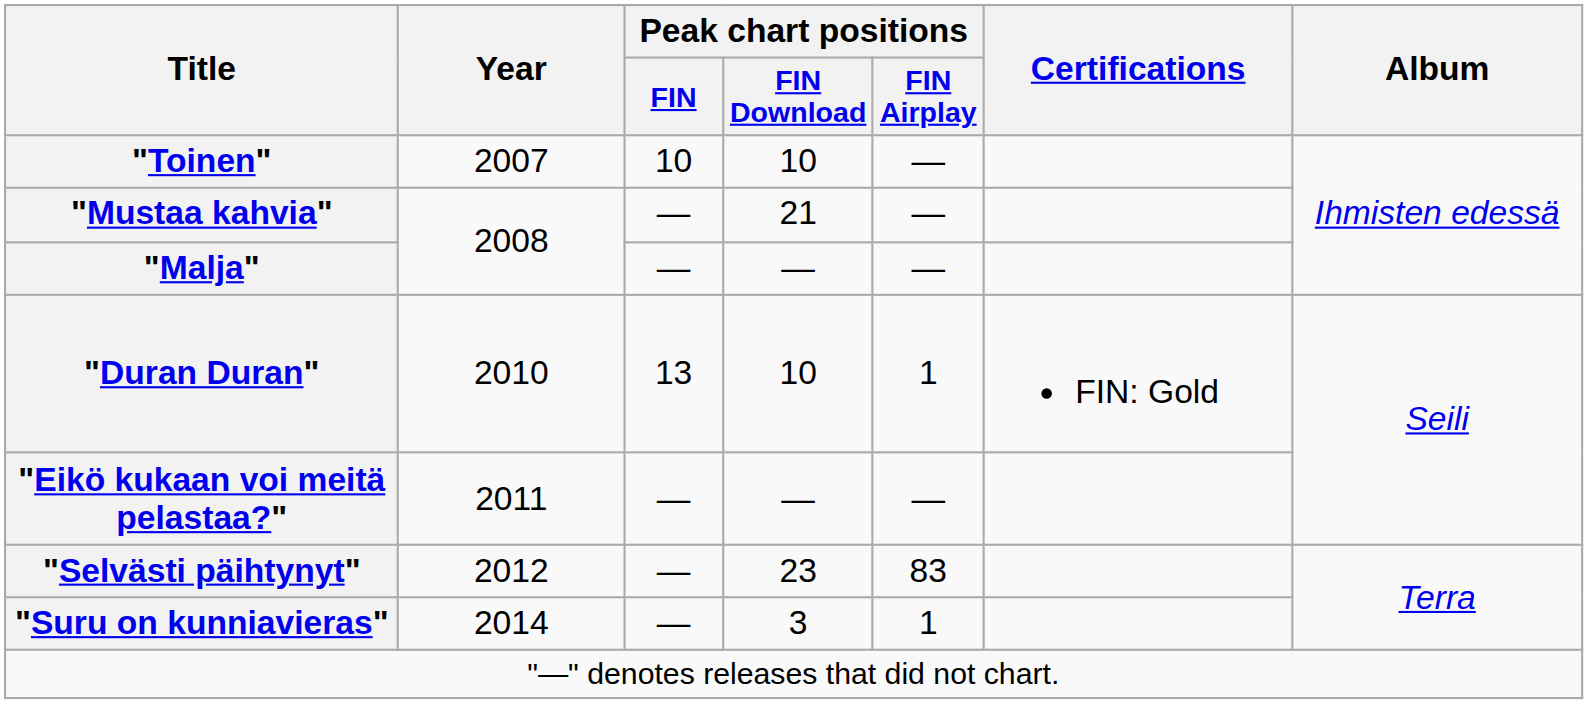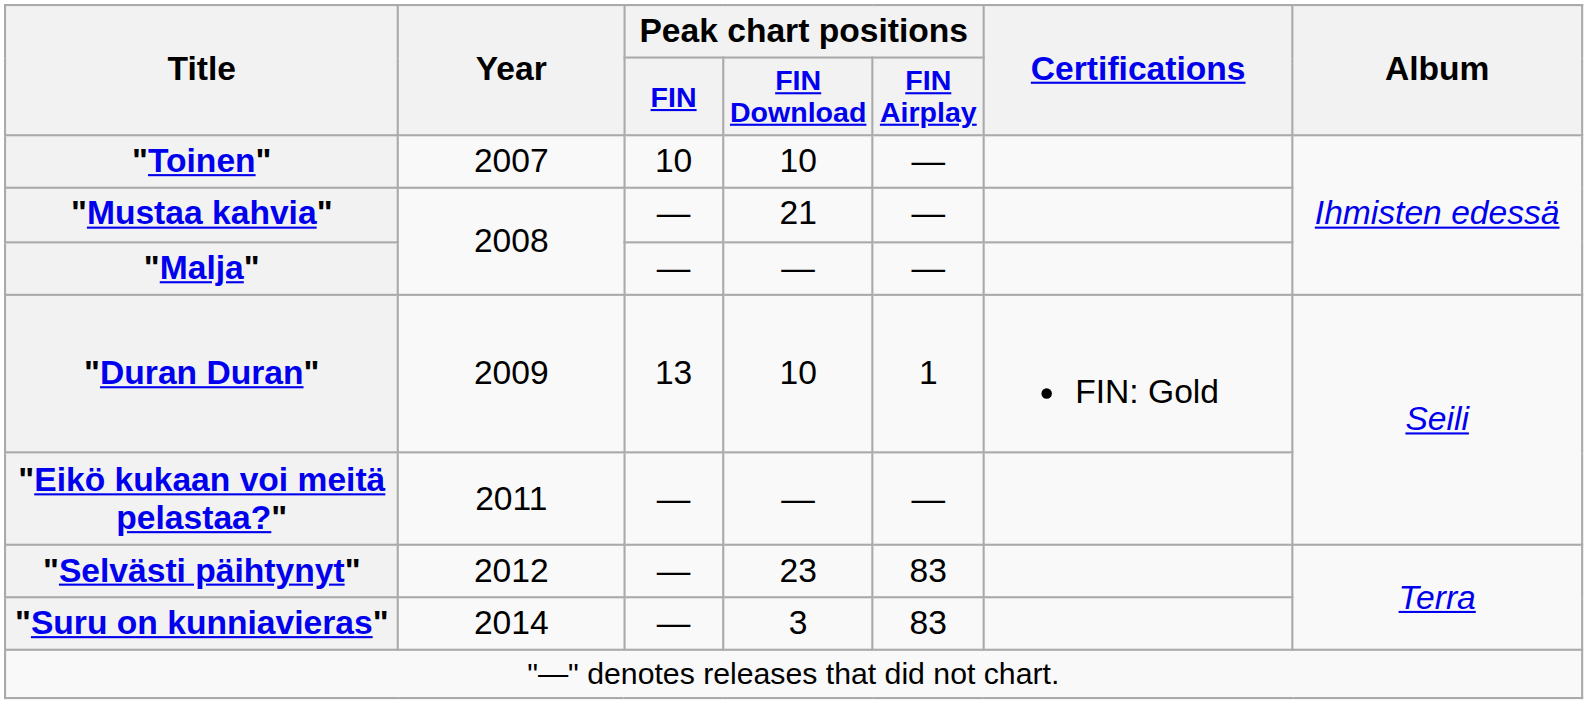(511, 373) 2010 -> (511, 373) 2009
(928, 623) 1 -> (928, 623) 83
